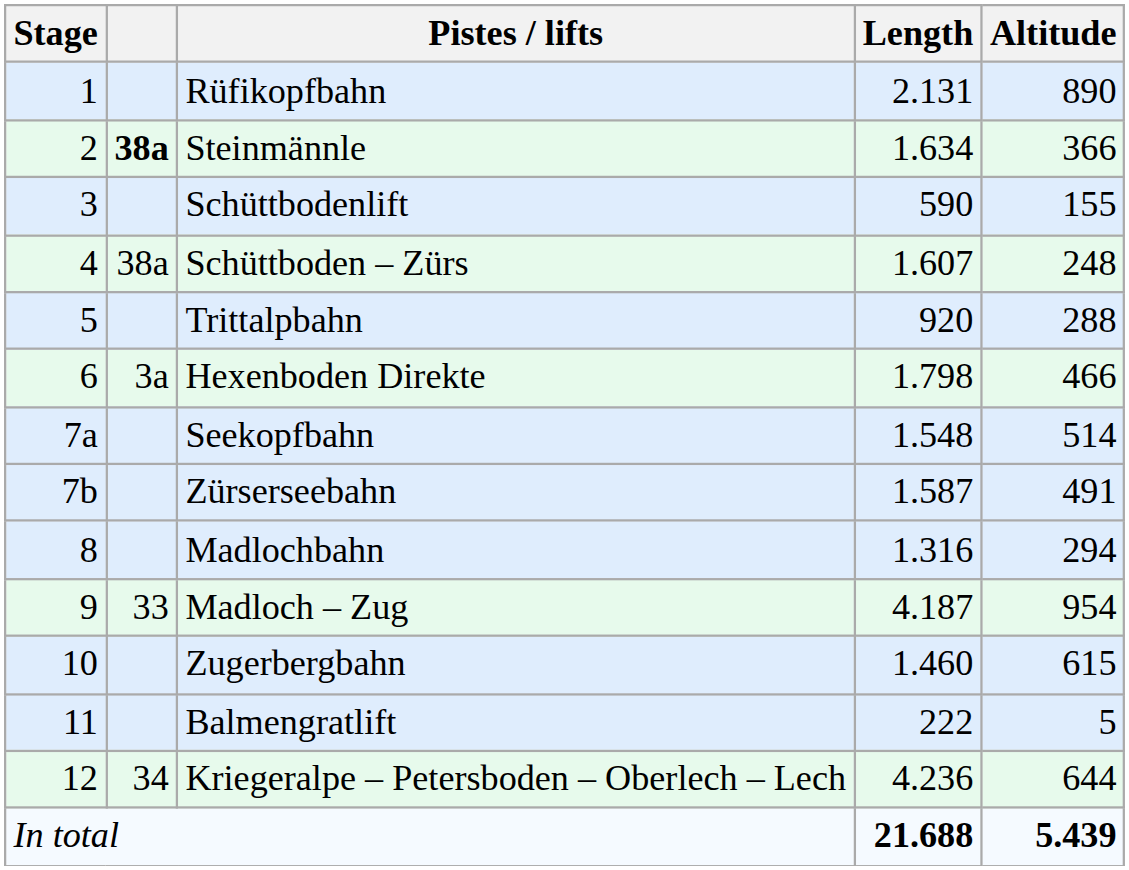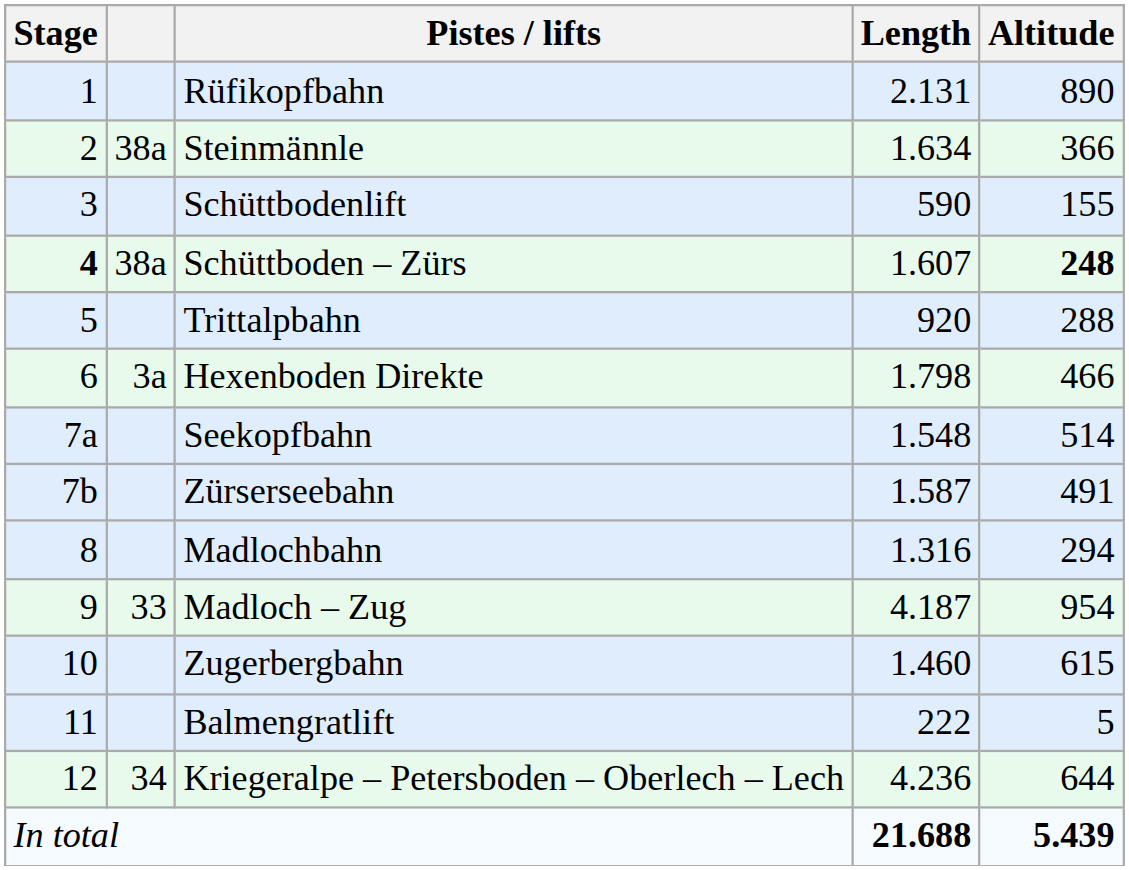(142, 147) bold -> (141, 147) normal
(89, 262) normal -> (89, 262) bold
(1089, 262) normal -> (1087, 262) bold
